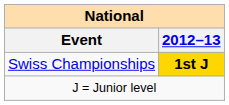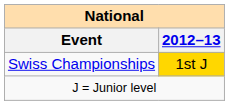(191, 64) bold -> (191, 64) normal
